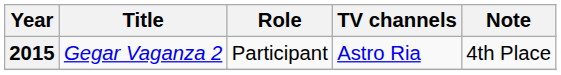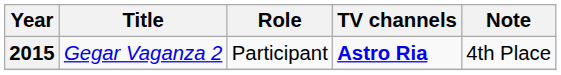(379, 52) normal -> (382, 52) bold
